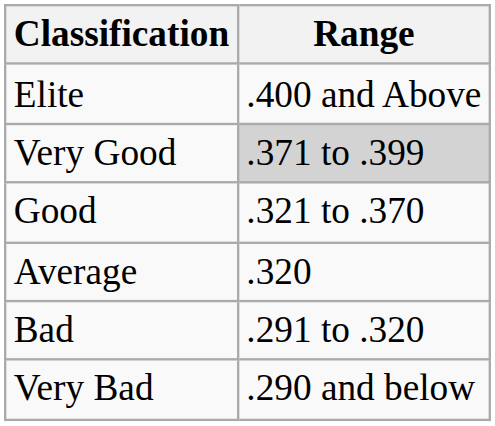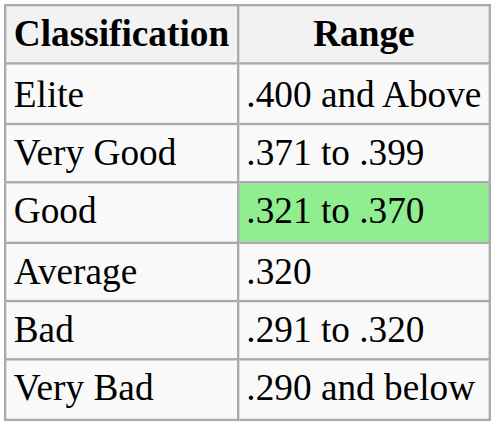(335, 152) lightgrey background -> (335, 152) no background
(335, 211) no background -> (335, 211) lightgreen background
